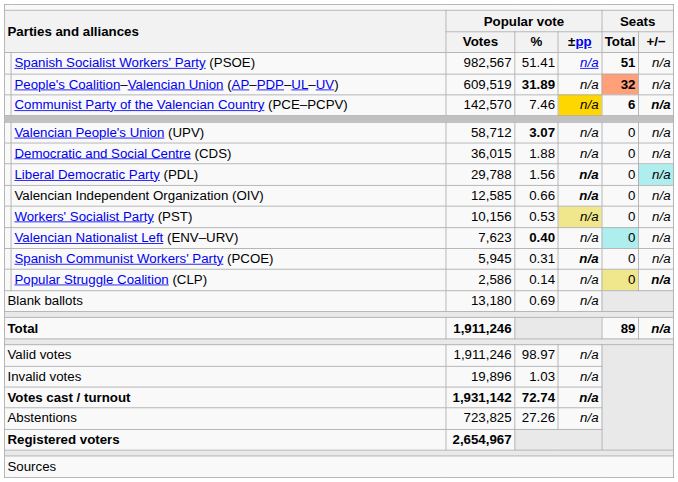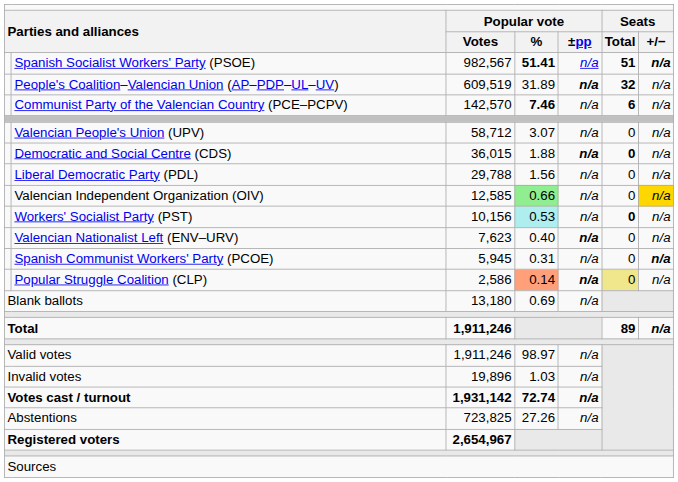(538, 63) normal -> (538, 63) bold
(661, 63) normal -> (661, 63) bold
(538, 84) bold -> (538, 84) normal
(589, 84) normal -> (589, 84) bold
(628, 84) lightsalmon background -> (628, 84) no background
(542, 105) normal -> (542, 105) bold
(589, 105) gold background -> (589, 105) no background
(661, 105) bold -> (661, 105) normal
(542, 132) bold -> (542, 132) normal
(589, 153) normal -> (589, 153) bold
(632, 153) normal -> (632, 153) bold
(589, 174) bold -> (589, 174) normal
(661, 174) paleturquoise background -> (661, 174) no background
(542, 195) no background -> (542, 195) lightgreen background
(589, 195) bold -> (589, 195) normal
(661, 195) no background -> (661, 195) gold background
(542, 216) no background -> (542, 216) paleturquoise background
(589, 216) khaki background -> (589, 216) no background
(632, 216) normal -> (632, 216) bold
(542, 237) bold -> (542, 237) normal
(589, 237) normal -> (589, 237) bold
(632, 237) paleturquoise background -> (632, 237) no background
(589, 258) bold -> (589, 258) normal
(661, 258) normal -> (661, 258) bold
(542, 280) no background -> (542, 280) lightsalmon background
(589, 280) normal -> (589, 280) bold
(661, 280) bold -> (661, 280) normal
